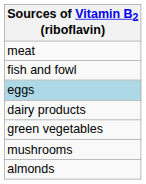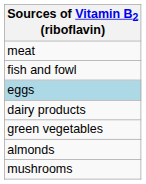(40, 149) mushrooms -> (31, 149) almonds
(31, 169) almonds -> (40, 169) mushrooms
